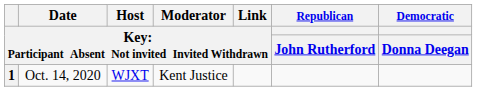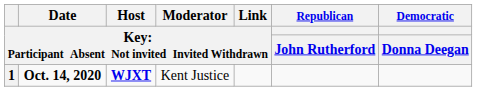(63, 75) normal -> (63, 75) bold
(130, 75) normal -> (131, 75) bold
